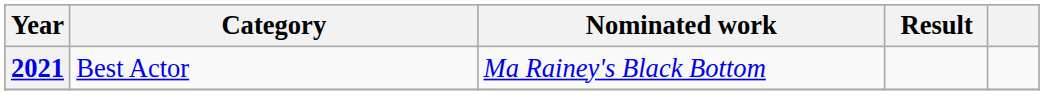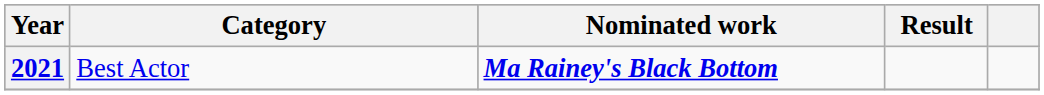(625, 67) normal -> (631, 67) bold
